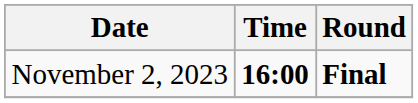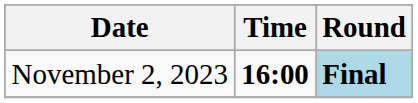(354, 73) no background -> (354, 73) lightblue background
